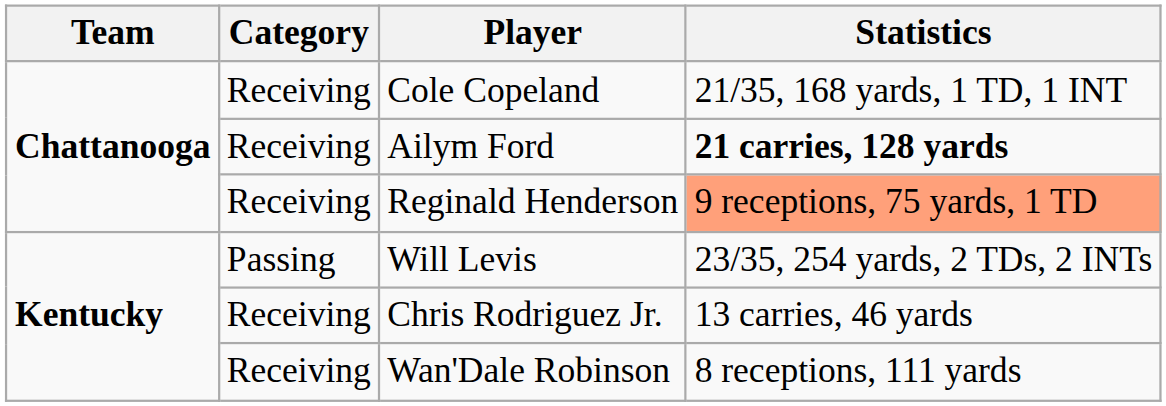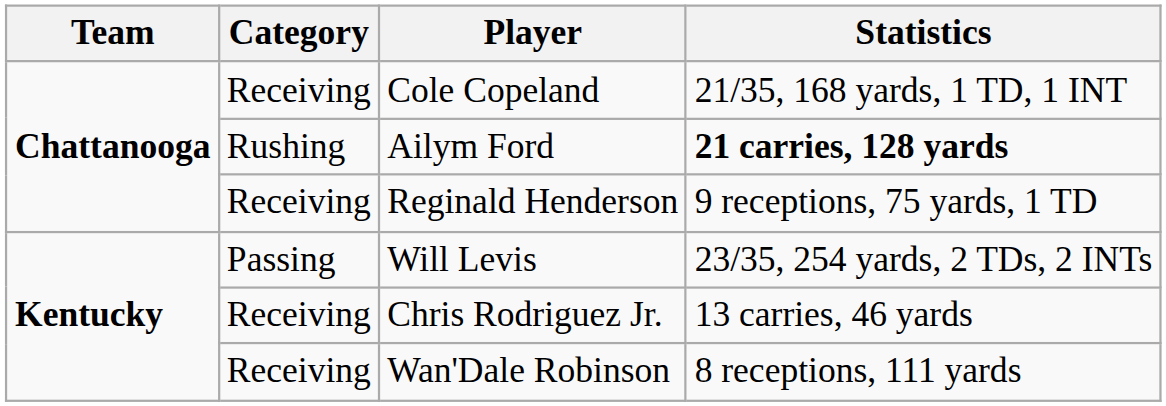(299, 145) Receiving -> (286, 145) Rushing
(896, 202) lightsalmon background -> (896, 202) no background
